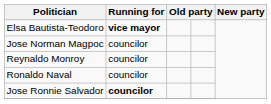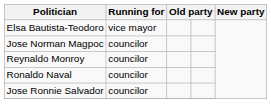(134, 28) bold -> (132, 28) normal
(131, 91) bold -> (128, 91) normal
